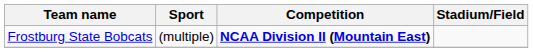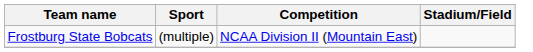(325, 36) bold -> (319, 36) normal
